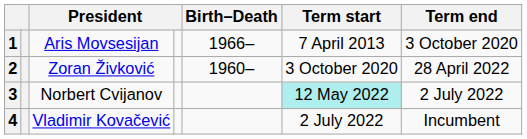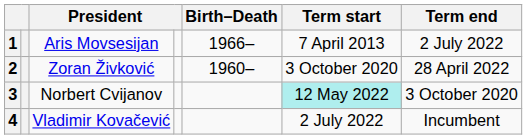(462, 43) 3 October 2020 -> (462, 43) 2 July 2022
(462, 95) 2 July 2022 -> (462, 95) 3 October 2020
